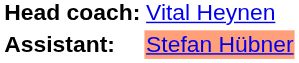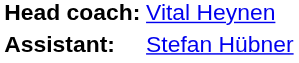(220, 44) lightsalmon background -> (220, 44) no background
